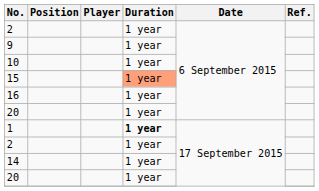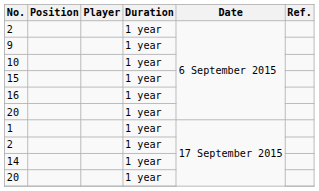(143, 79) lightsalmon background -> (143, 79) no background
(143, 128) bold -> (143, 128) normal
